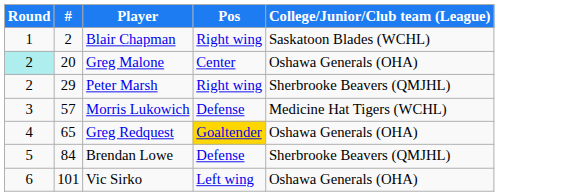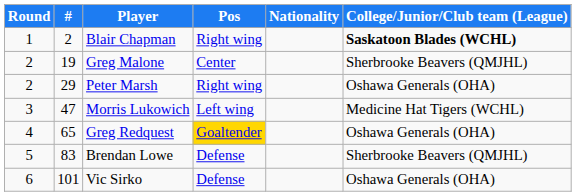+ column: (304, 16)
(349, 39) normal -> (431, 39) bold
(29, 62) paleturquoise background -> (29, 62) no background
(68, 62) 20 -> (68, 62) 19
(343, 62) Oshawa Generals (OHA) -> (437, 62) Sherbrooke Beavers (QMJHL)
(360, 86) Sherbrooke Beavers (QMJHL) -> (420, 86) Oshawa Generals (OHA)
(68, 109) 57 -> (68, 109) 47
(220, 109) Defense -> (225, 109) Left wing
(68, 156) 84 -> (68, 156) 83
(225, 179) Left wing -> (220, 179) Defense
